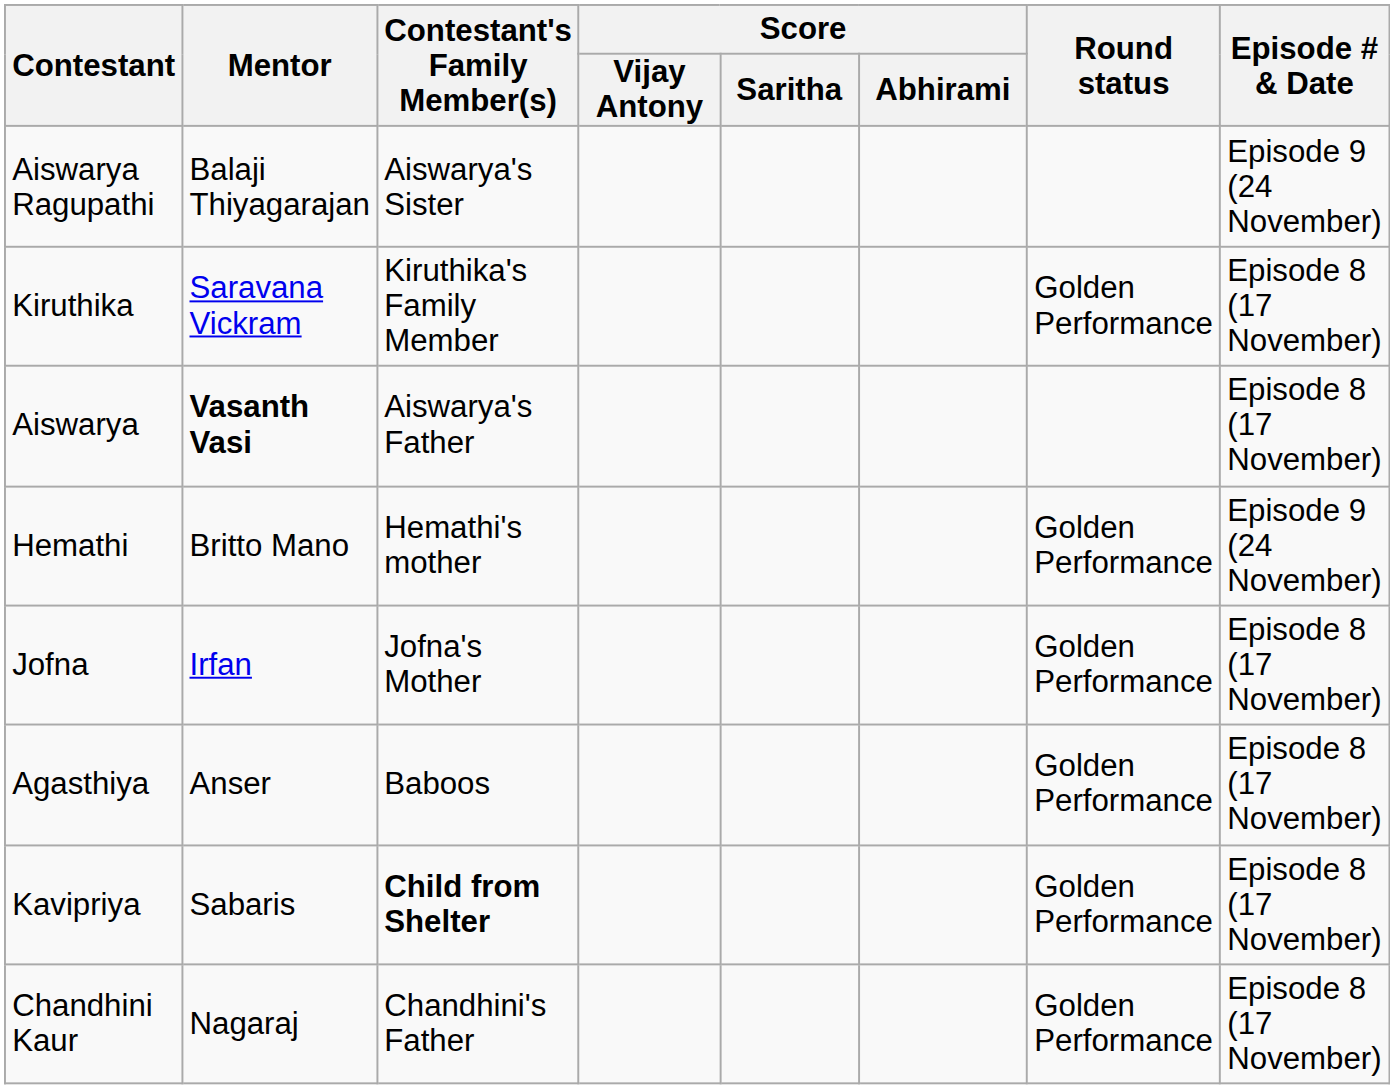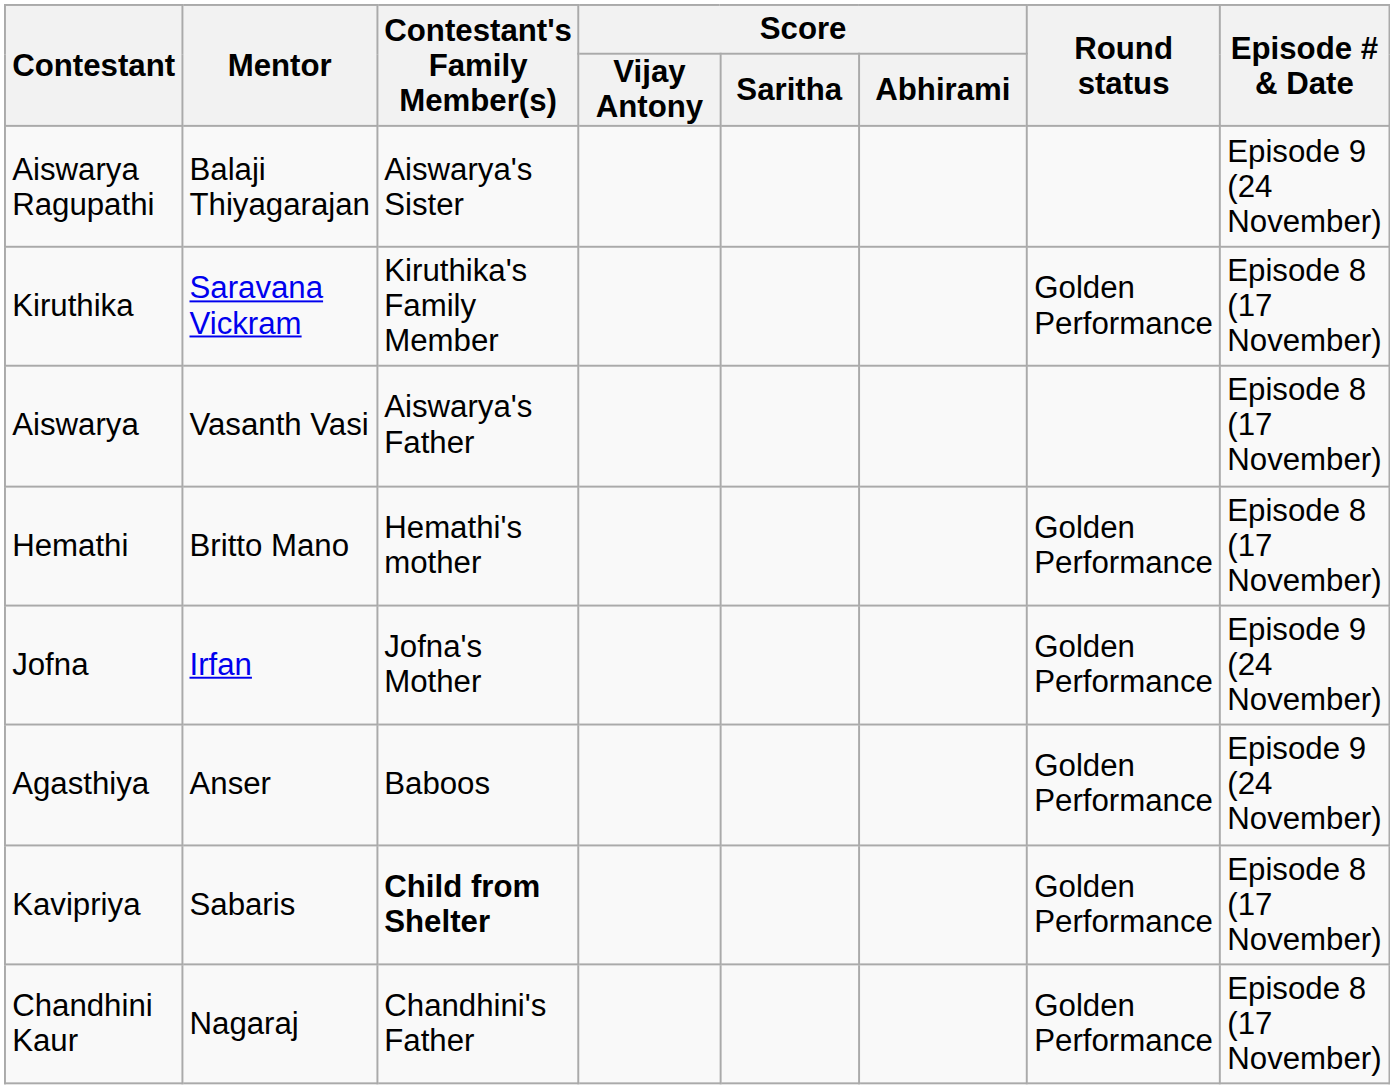(249, 425) bold -> (279, 425) normal
(1304, 545) Episode 9 (24 November) -> (1304, 545) Episode 8 (17 November)
(1304, 664) Episode 8 (17 November) -> (1304, 664) Episode 9 (24 November)
(1304, 784) Episode 8 (17 November) -> (1304, 784) Episode 9 (24 November)
